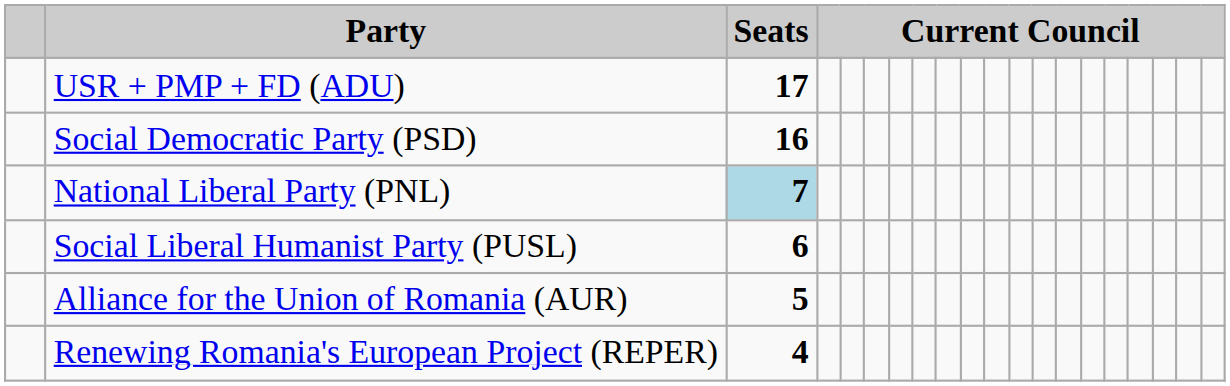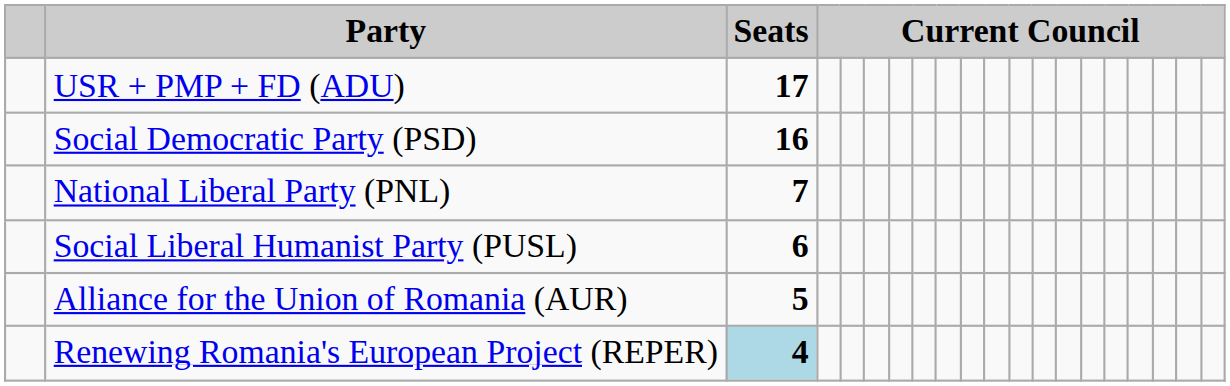(800, 191) lightblue background -> (800, 191) no background
(800, 352) no background -> (800, 352) lightblue background
